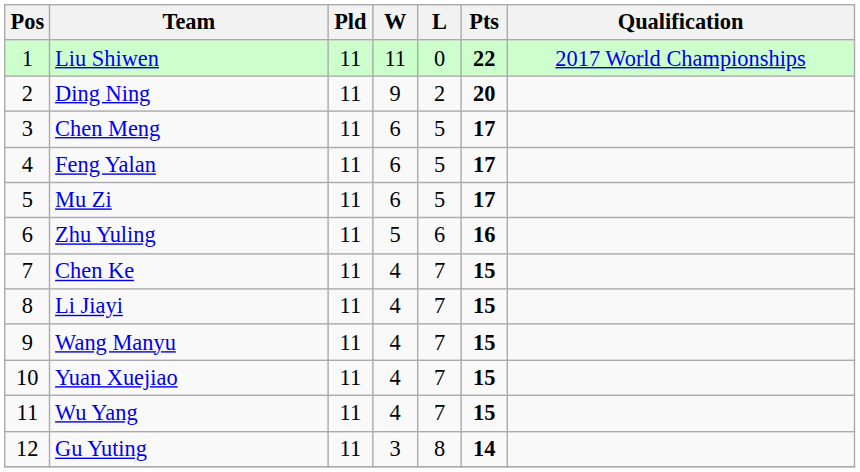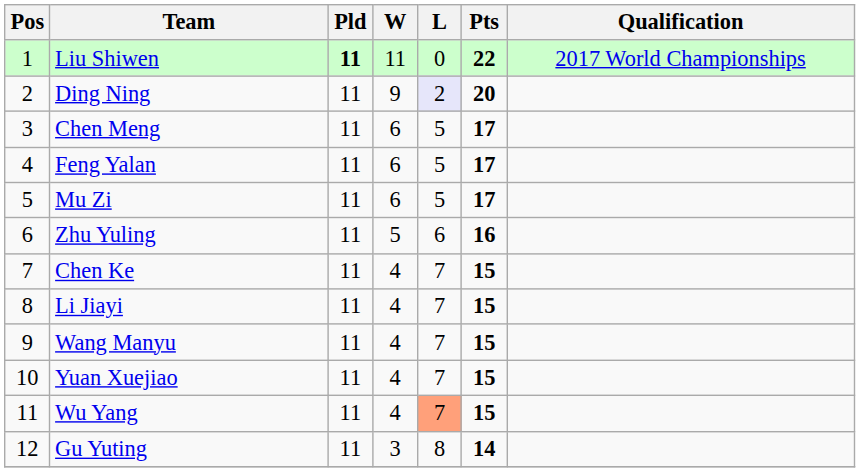(350, 57) normal -> (350, 57) bold
(440, 93) no background -> (440, 93) lavender background
(440, 413) no background -> (440, 413) lightsalmon background
